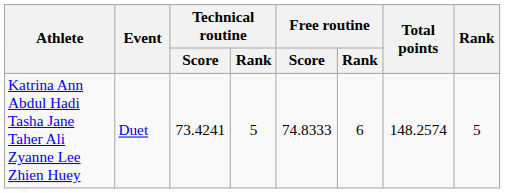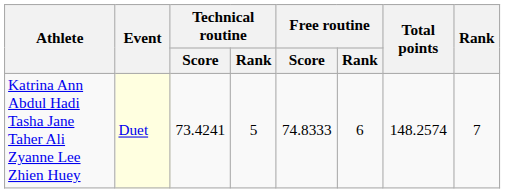(133, 130) no background -> (133, 130) lightyellow background
(477, 130) 5 -> (477, 130) 7
